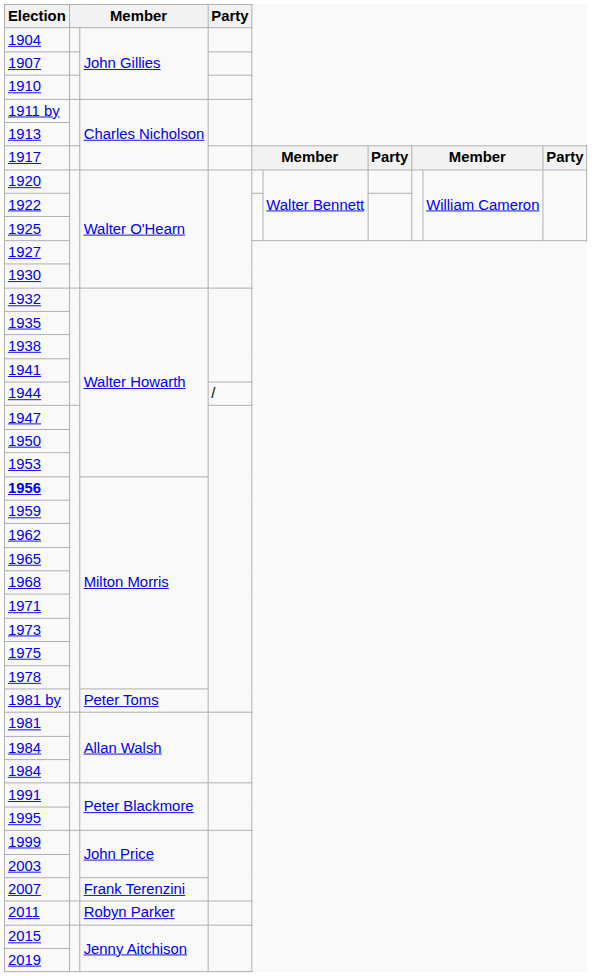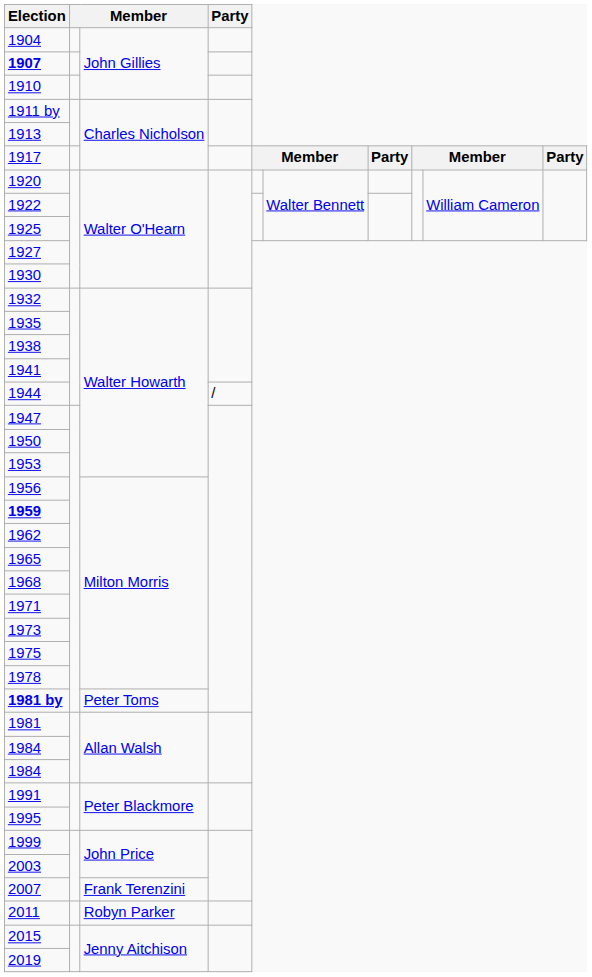(24, 63) normal -> (24, 63) bold
(24, 488) bold -> (24, 488) normal
(24, 511) normal -> (24, 511) bold
(34, 700) normal -> (35, 700) bold
